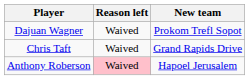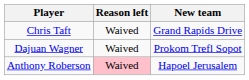rows swapped: (49, 48) <-> (49, 30)
